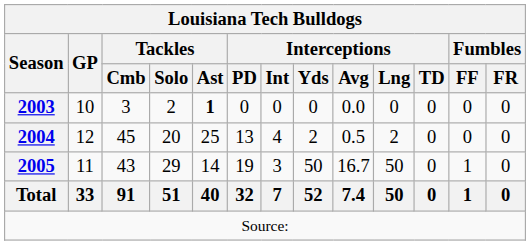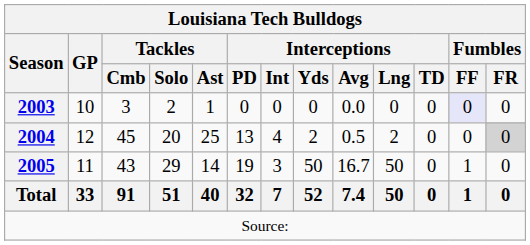(210, 107) bold -> (210, 107) normal
(467, 107) no background -> (467, 107) lavender background
(506, 136) no background -> (506, 136) lightgrey background
